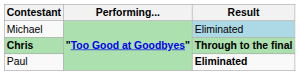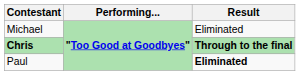(219, 29) lightblue background -> (219, 29) no background
